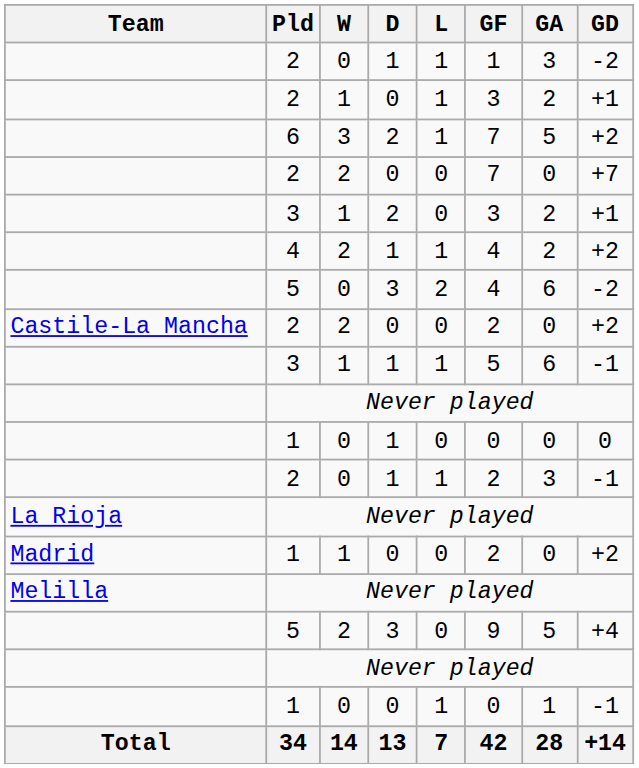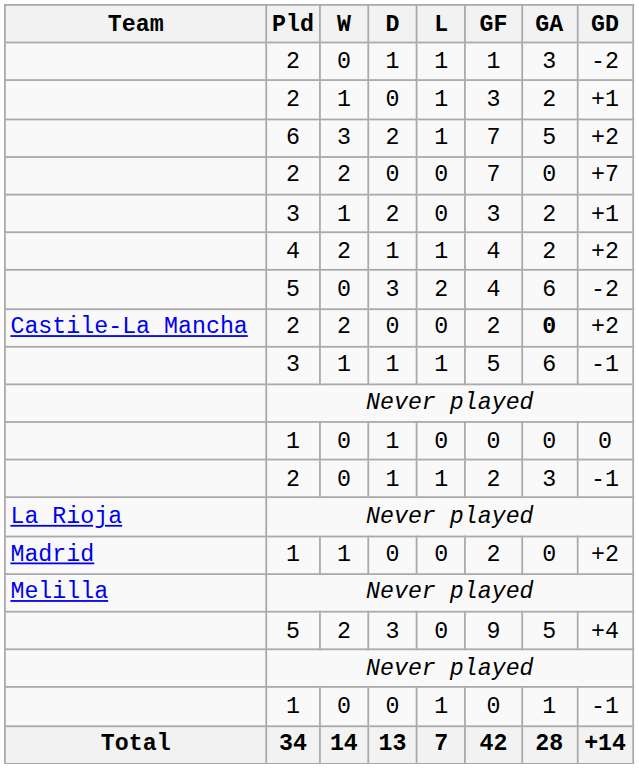(549, 327) normal -> (549, 327) bold
